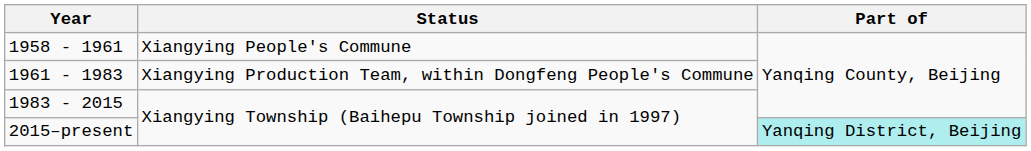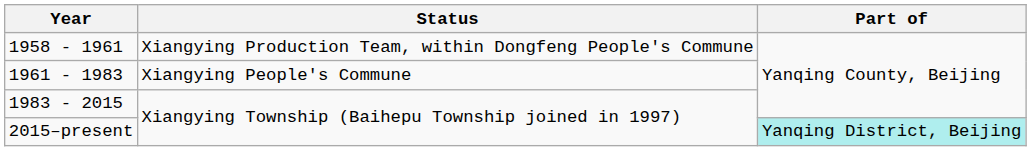(276, 47) Xiangying People's Commune -> (448, 47) Xiangying Production Team, within Dongfeng People's Commune
(448, 75) Xiangying Production Team, within Dongfeng People's Commune -> (276, 75) Xiangying People's Commune
